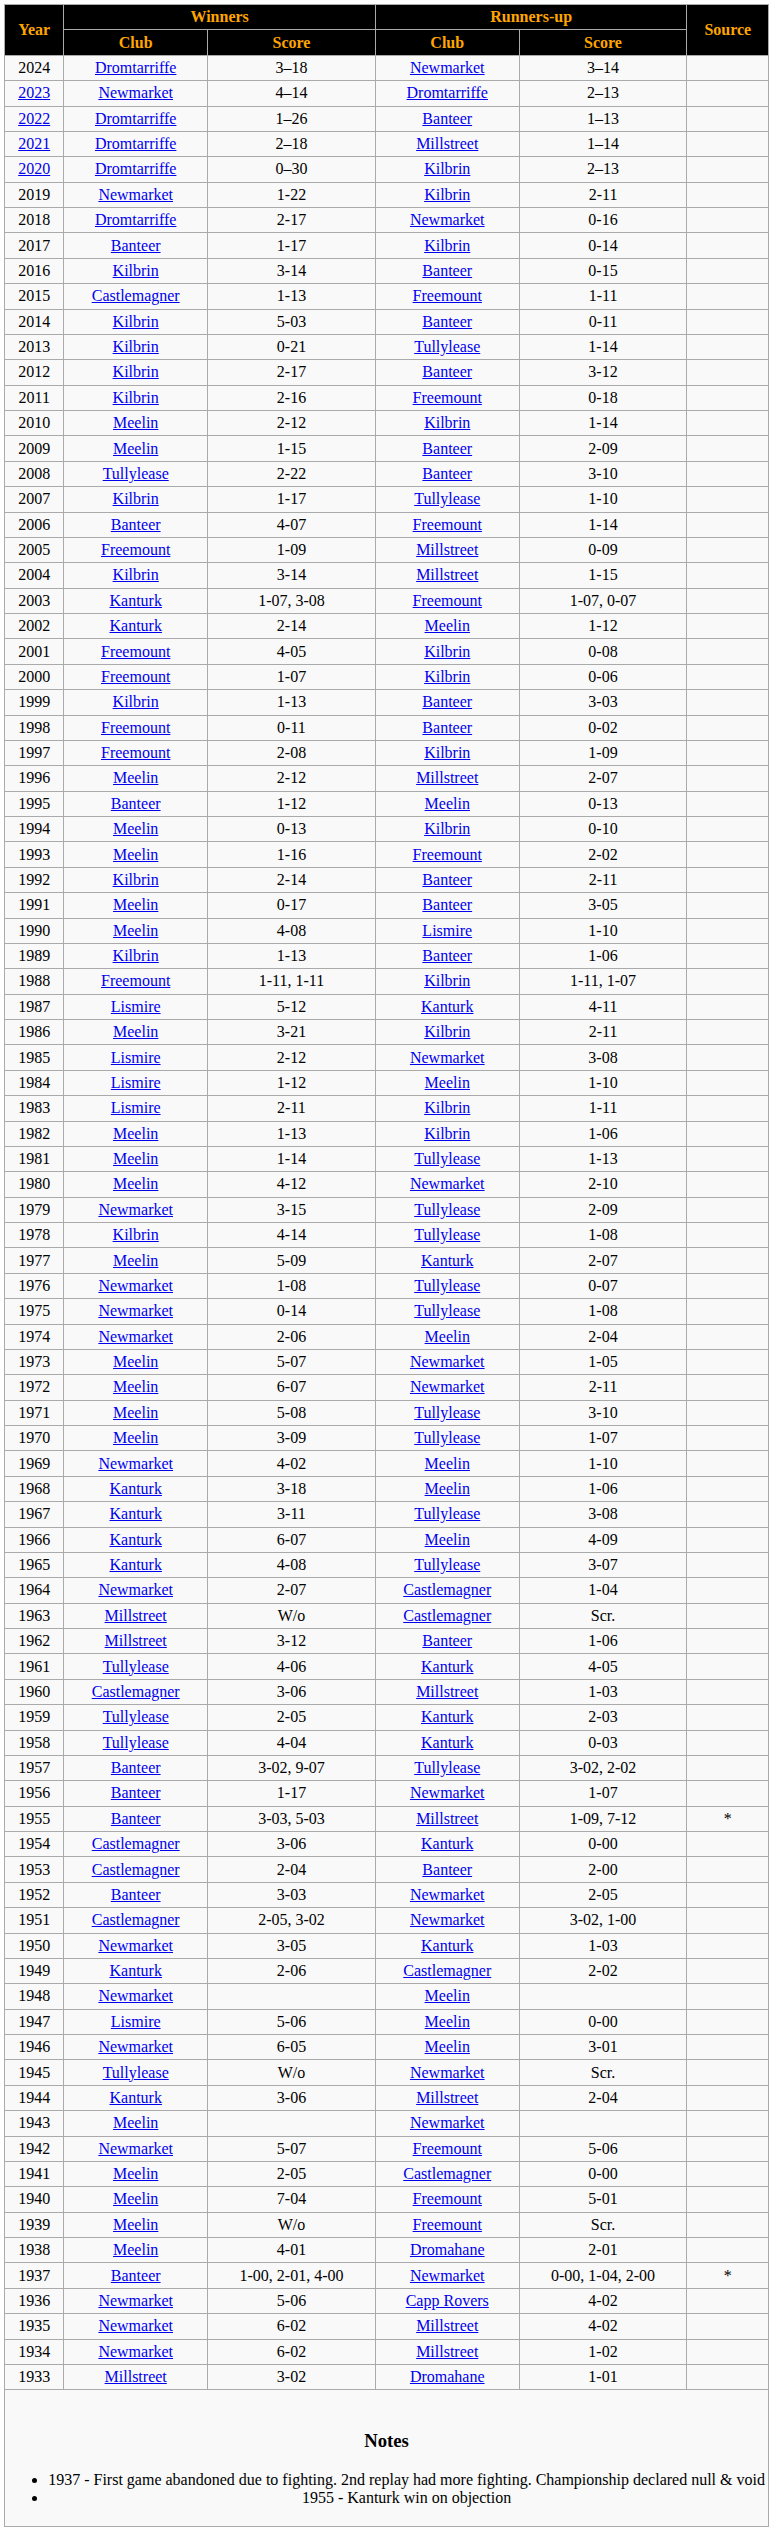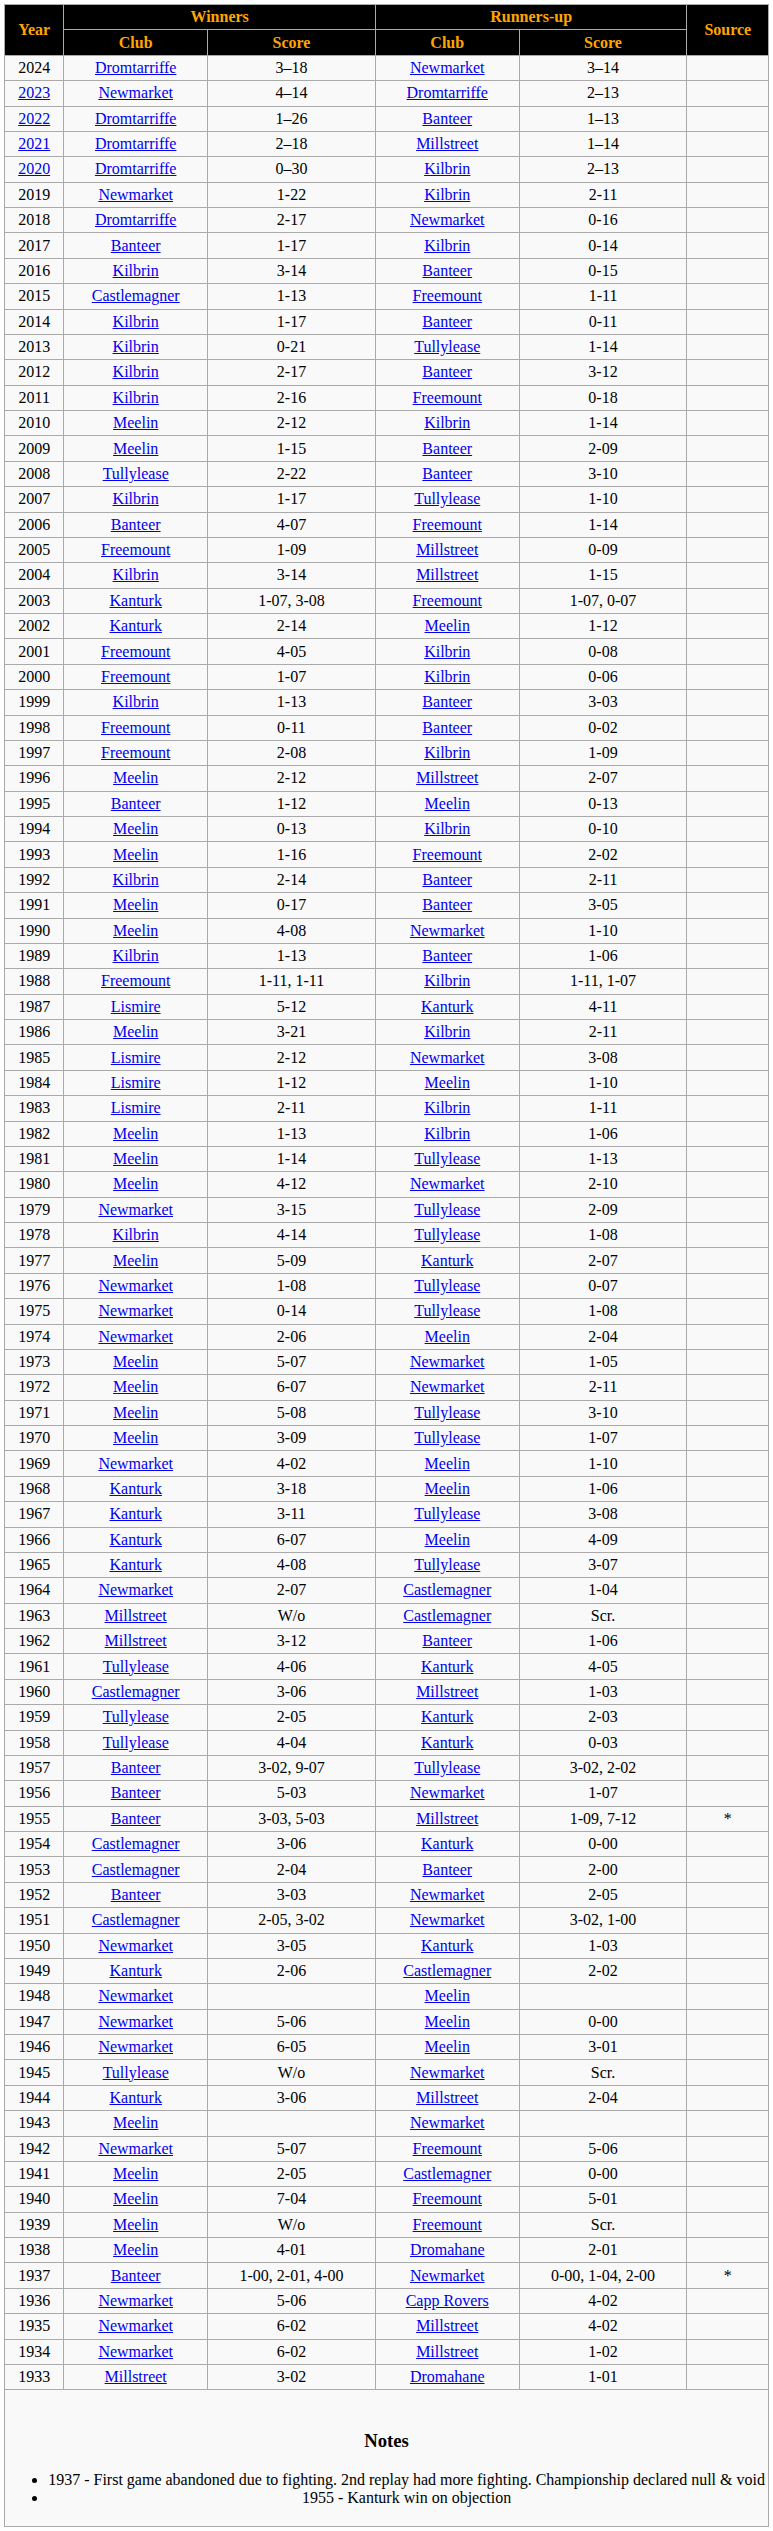(291, 321) 5-03 -> (291, 321) 1-17
(447, 930) Lismire -> (447, 930) Newmarket
(291, 1793) 1-17 -> (291, 1793) 5-03
(136, 2021) Lismire -> (136, 2021) Newmarket
